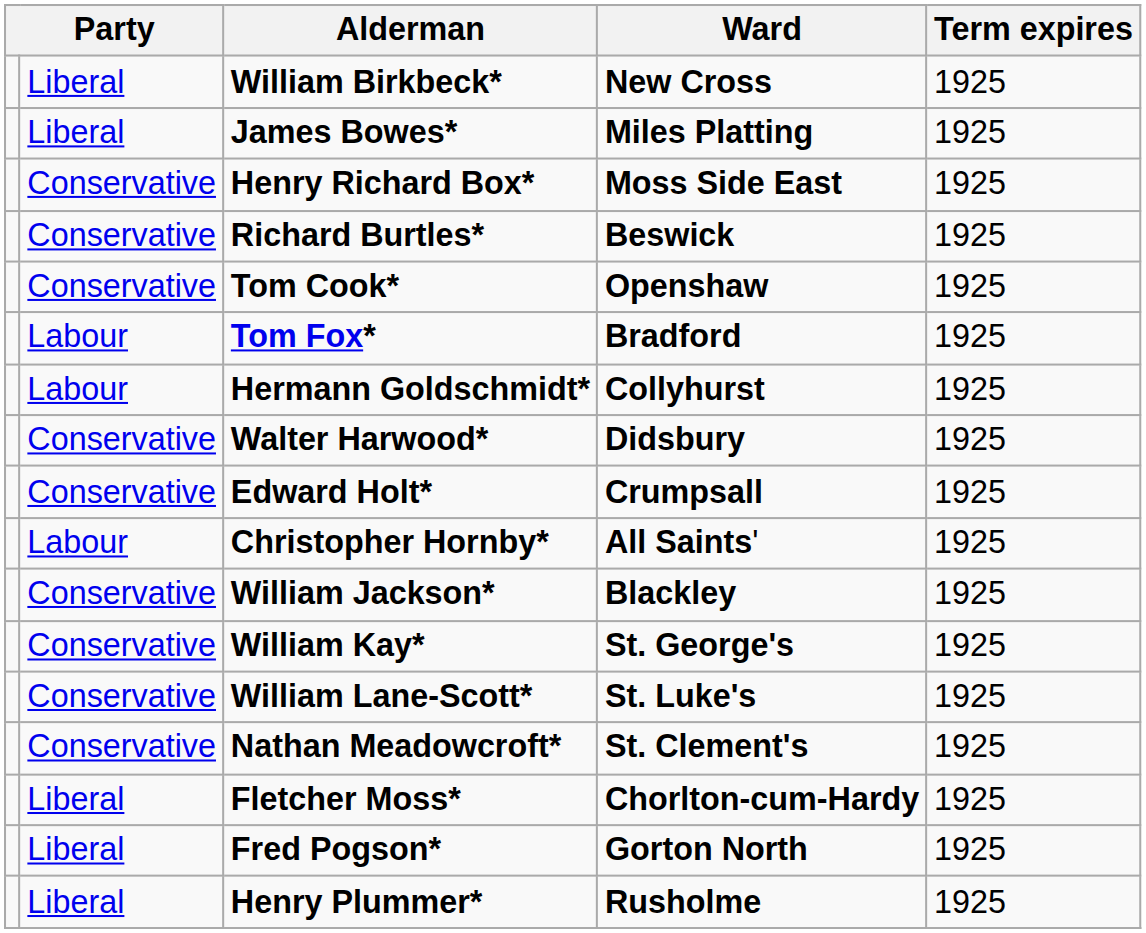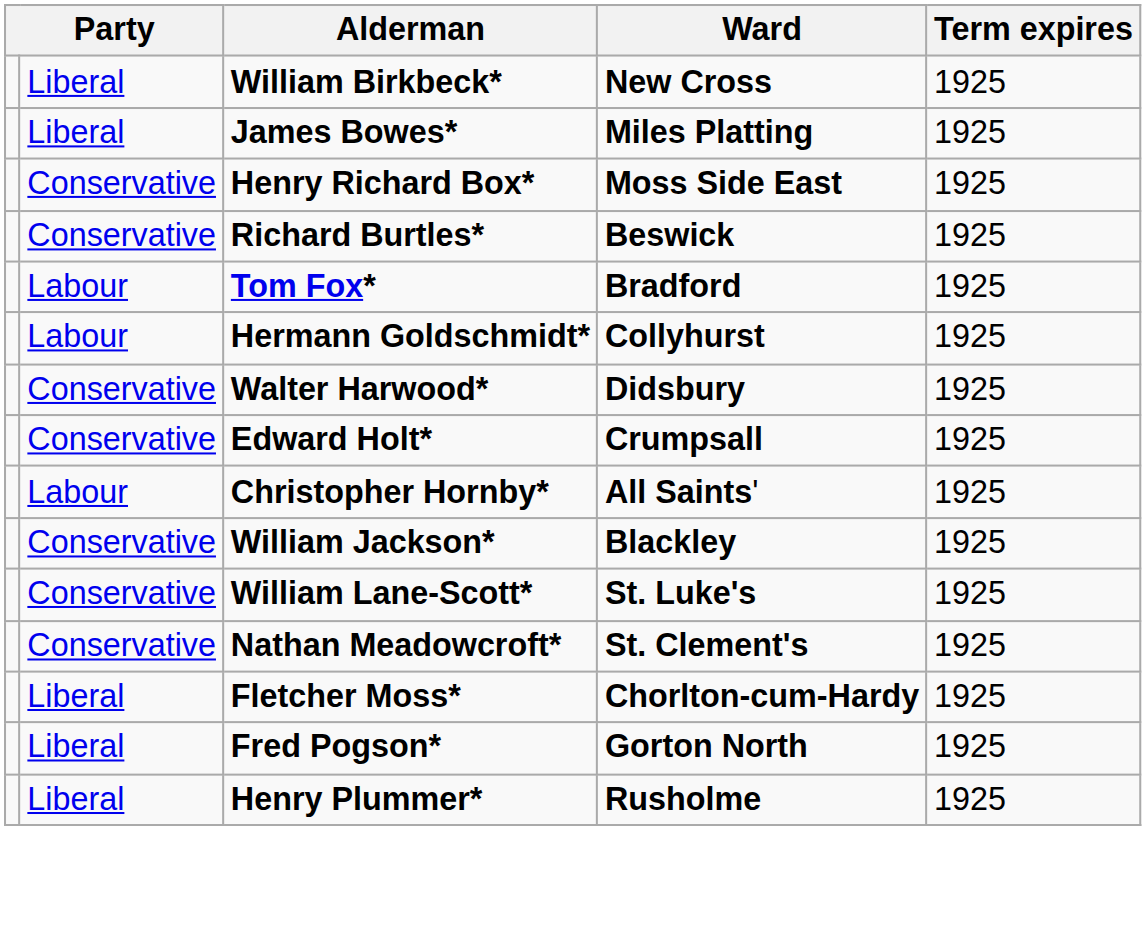- row: (315, 286)
- row: (328, 645)
